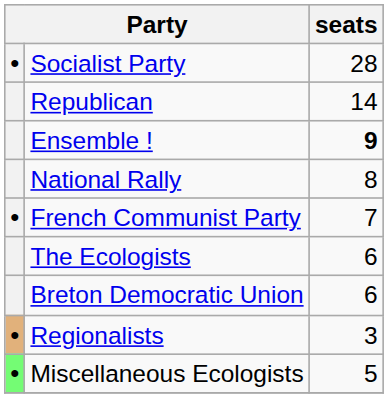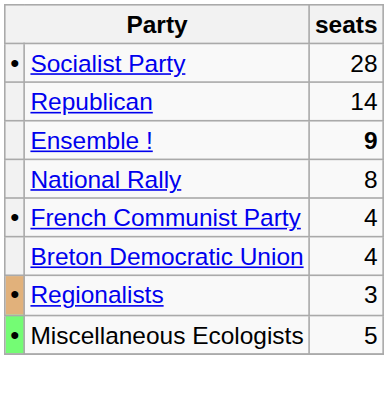(371, 218) 7 -> (371, 218) 4
- row: (111, 257)
(371, 296) 6 -> (371, 257) 4
